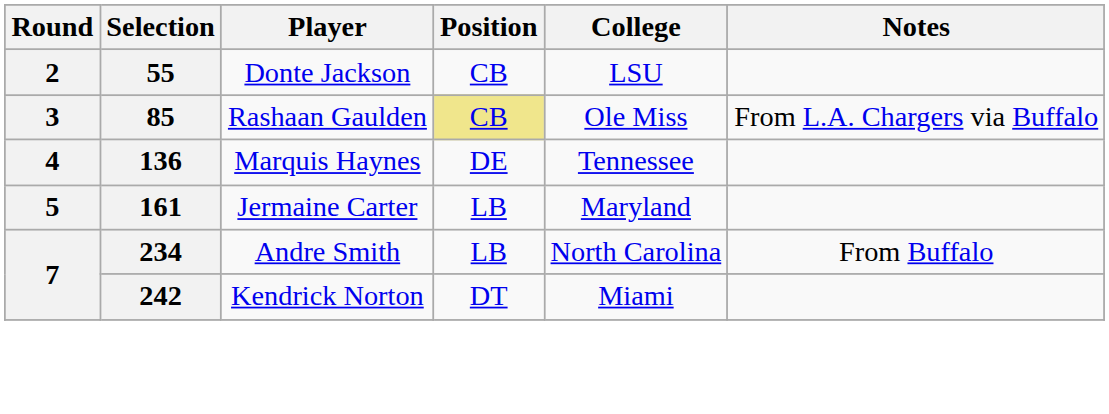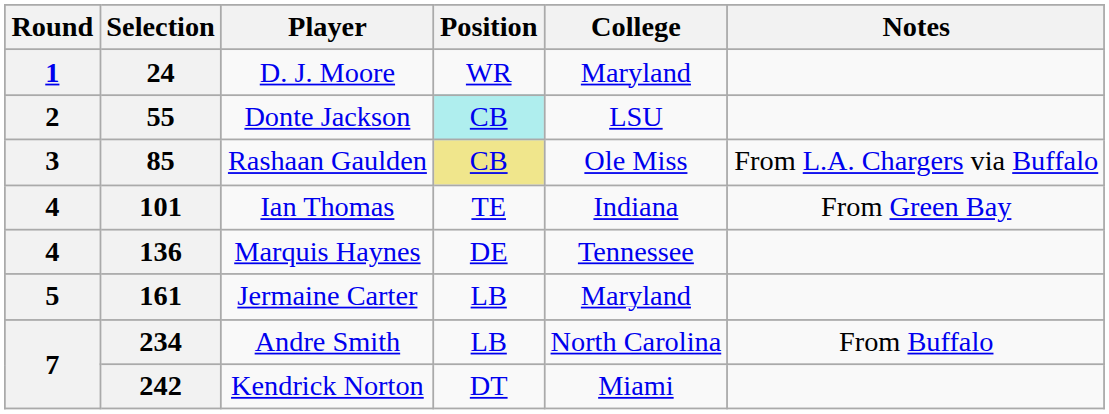+ row: (161, 71)
(489, 71) no background -> (489, 116) paleturquoise background
+ row: (161, 206)
